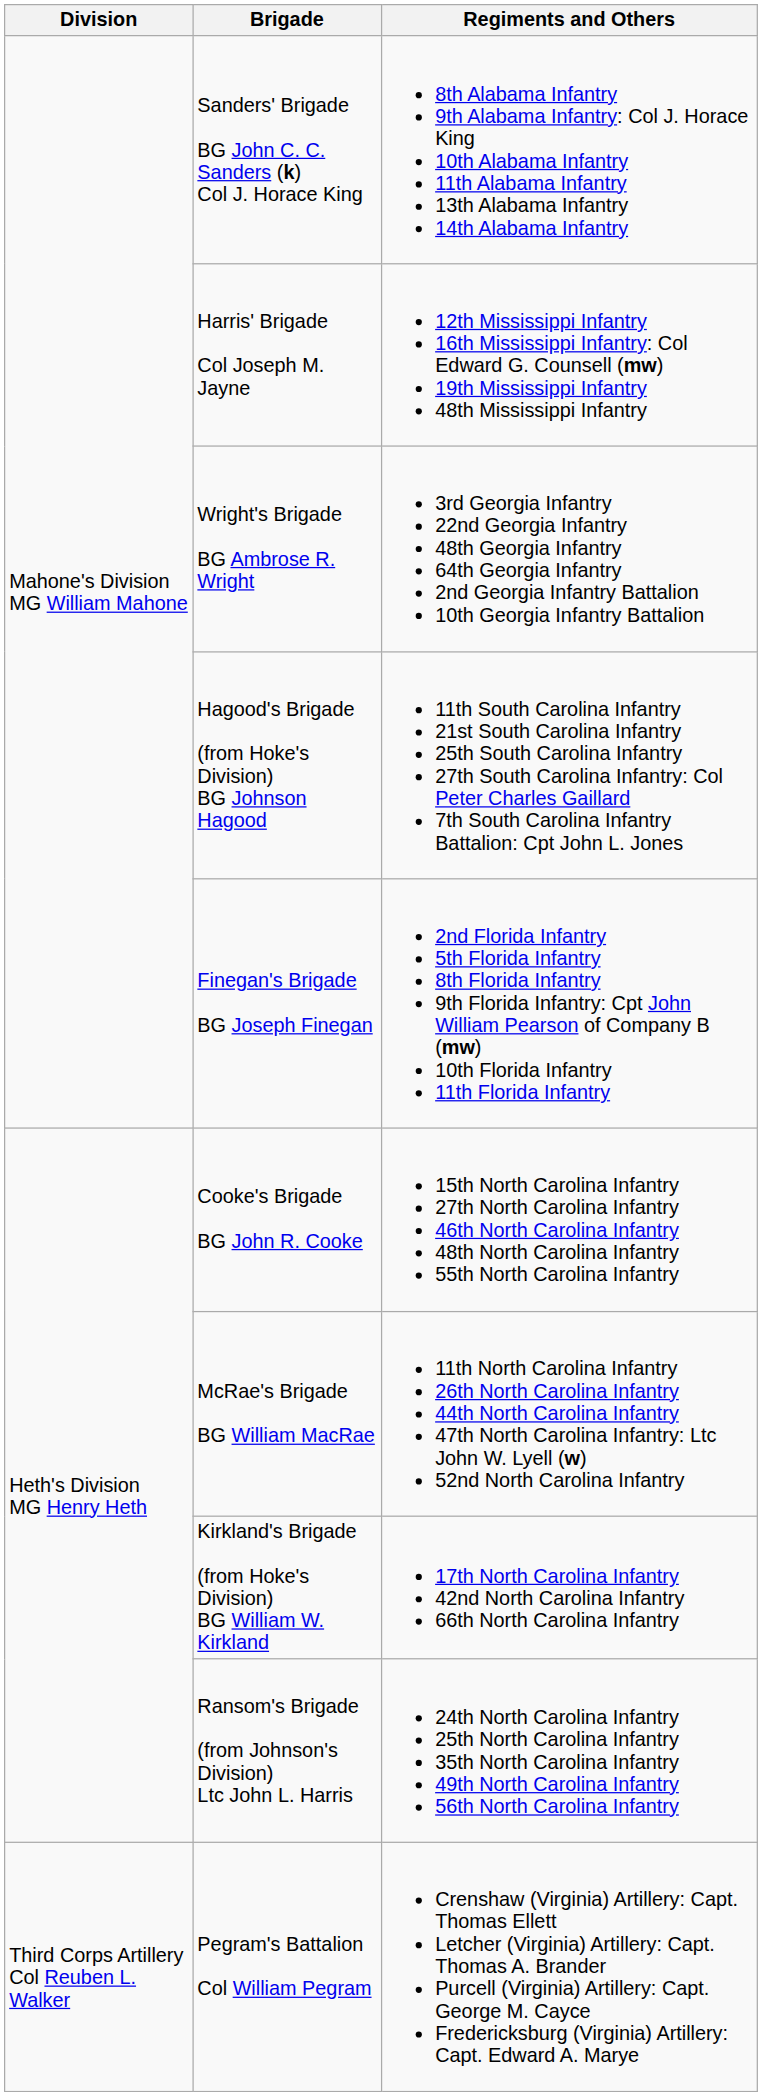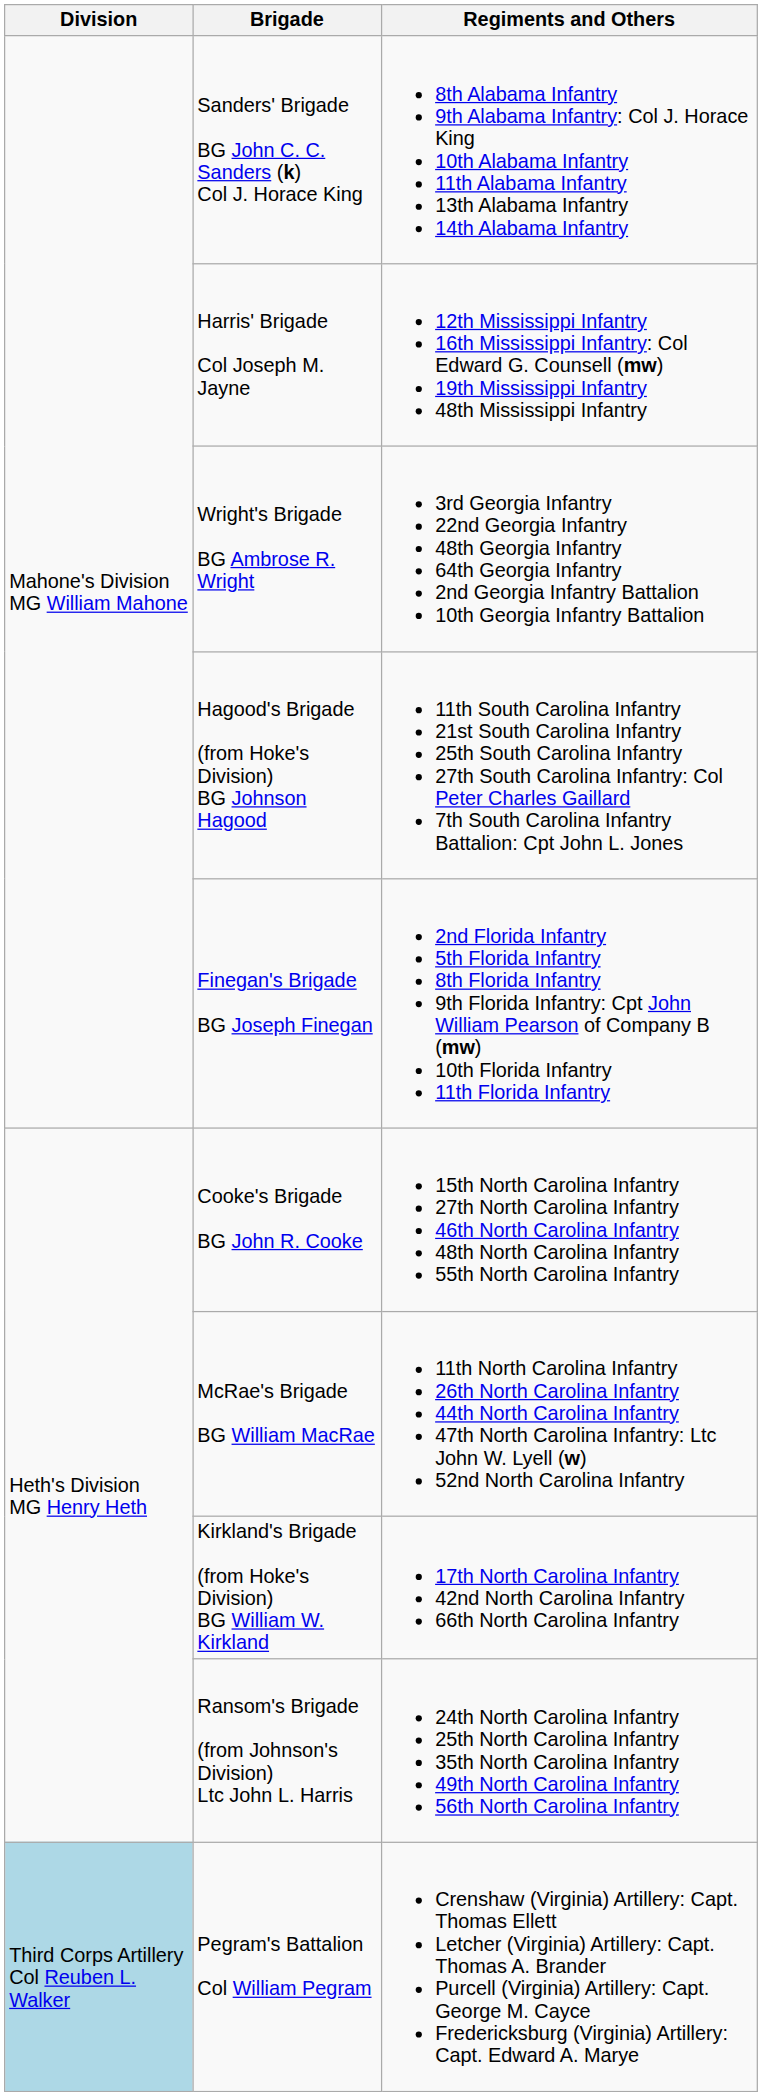(96, 1977) no background -> (96, 1977) lightblue background
